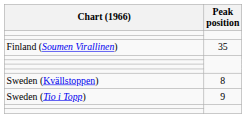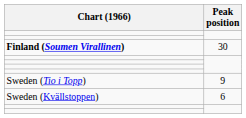(62, 47) normal -> (65, 47) bold
(223, 47) 35 -> (223, 47) 30
(52, 81) Sweden (Kvällstoppen) -> (46, 81) Sweden (Tio i Topp)
(223, 81) 8 -> (223, 81) 9
(46, 96) Sweden (Tio i Topp) -> (52, 96) Sweden (Kvällstoppen)
(223, 96) 9 -> (223, 96) 6
